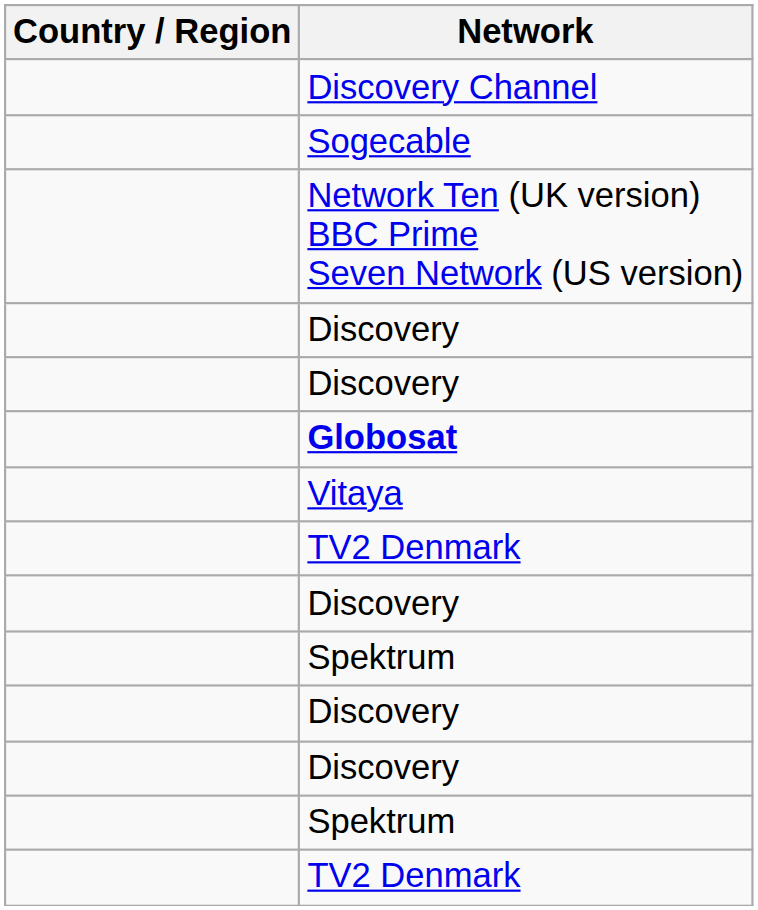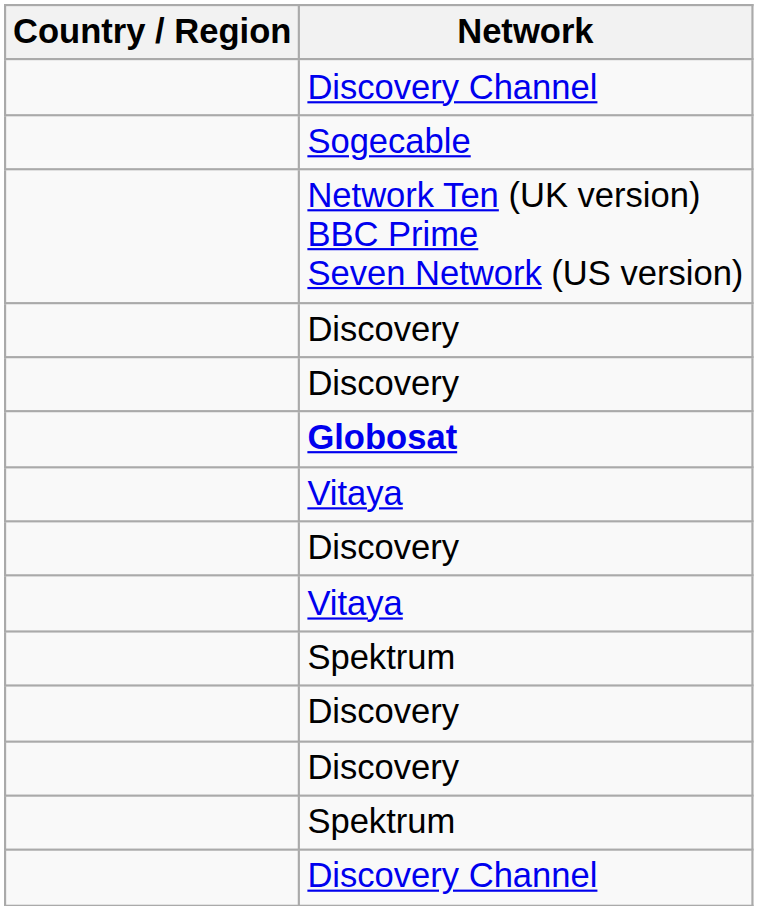(414, 548) TV2 Denmark -> (383, 548) Discovery
(383, 602) Discovery -> (355, 602) Vitaya
(414, 877) TV2 Denmark -> (452, 877) Discovery Channel
